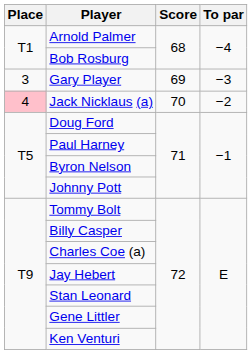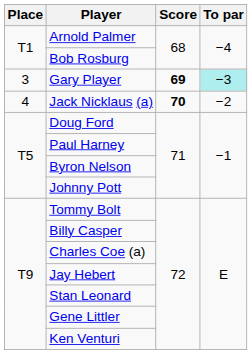(178, 79) normal -> (178, 79) bold
(224, 79) no background -> (224, 79) paleturquoise background
(25, 101) pink background -> (25, 101) no background
(178, 101) normal -> (178, 101) bold
